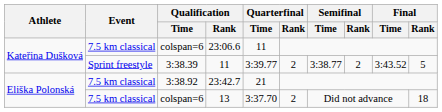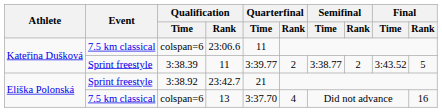(122, 81) 7.5 km classical -> (120, 81) Sprint freestyle
(293, 99) 2 -> (293, 99) 4
(423, 99) 18 -> (423, 99) 16
